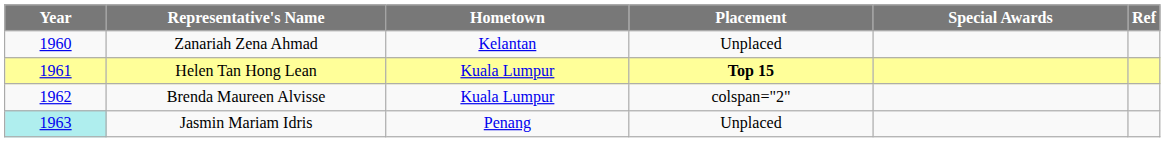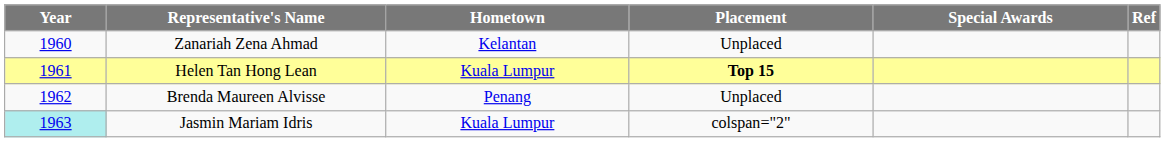(507, 96) Kuala Lumpur -> (507, 96) Penang
(751, 96) colspan="2" -> (751, 96) Unplaced
(507, 123) Penang -> (507, 123) Kuala Lumpur
(751, 123) Unplaced -> (751, 123) colspan="2"
